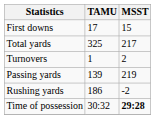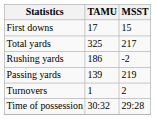rows swapped: (35, 91) <-> (27, 59)
(133, 106) bold -> (133, 106) normal
